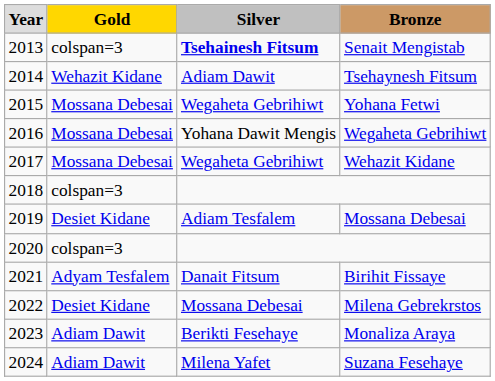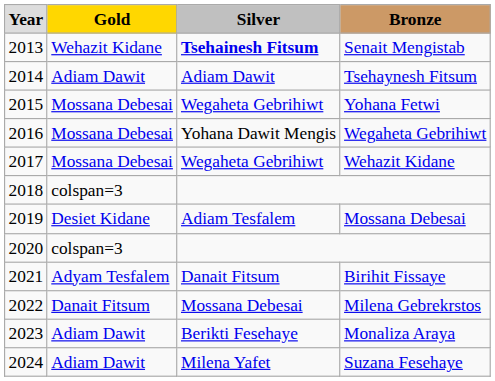(87, 47) colspan=3 -> (107, 47) Wehazit Kidane
(107, 76) Wehazit Kidane -> (98, 76) Adiam Dawit
(101, 304) Desiet Kidane -> (101, 304) Danait Fitsum
